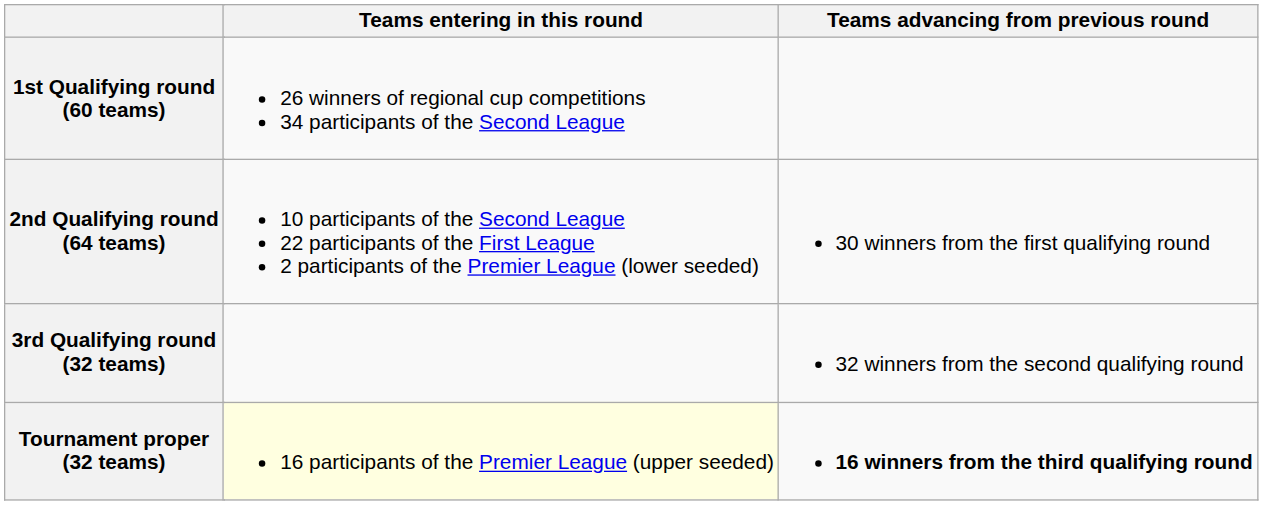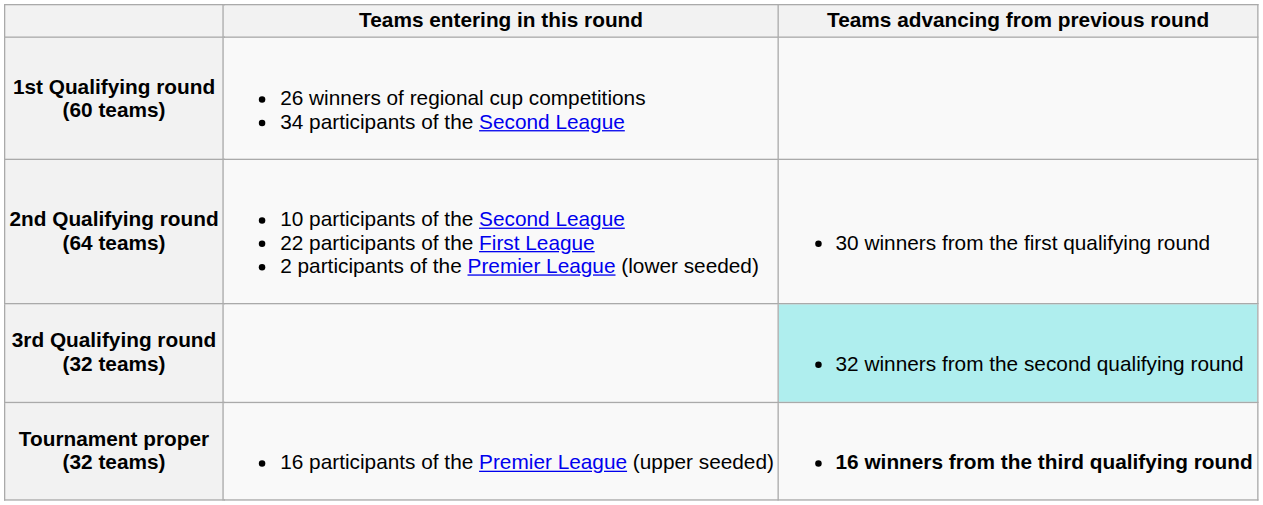(1018, 365) no background -> (1018, 365) paleturquoise background
(501, 462) lightyellow background -> (501, 462) no background
